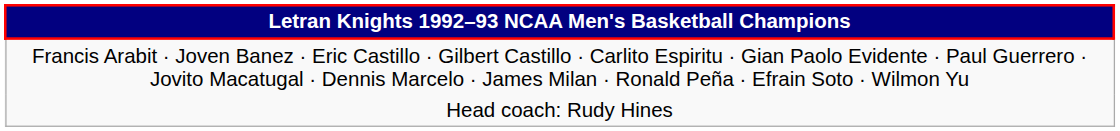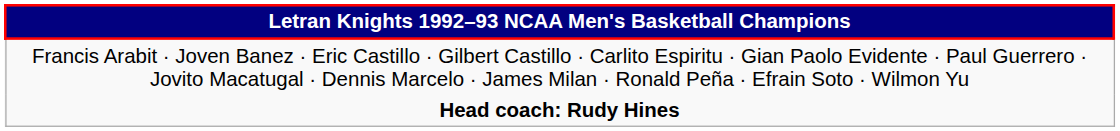(560, 110) normal -> (560, 110) bold
